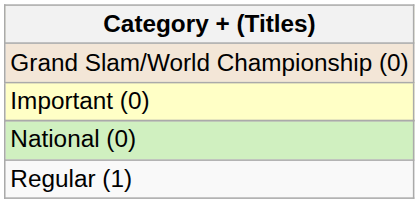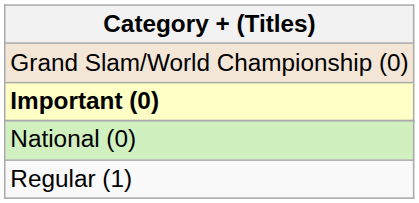(80, 101) normal -> (85, 101) bold
